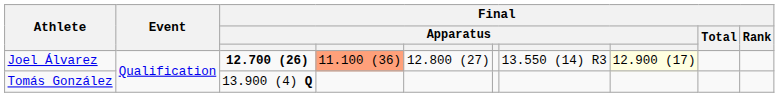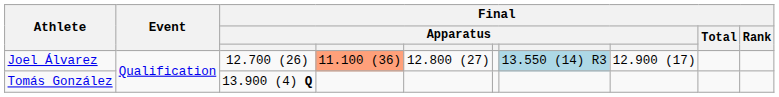(267, 60) bold -> (267, 60) normal
(554, 60) no background -> (554, 60) lightblue background
(654, 60) lightyellow background -> (654, 60) no background
